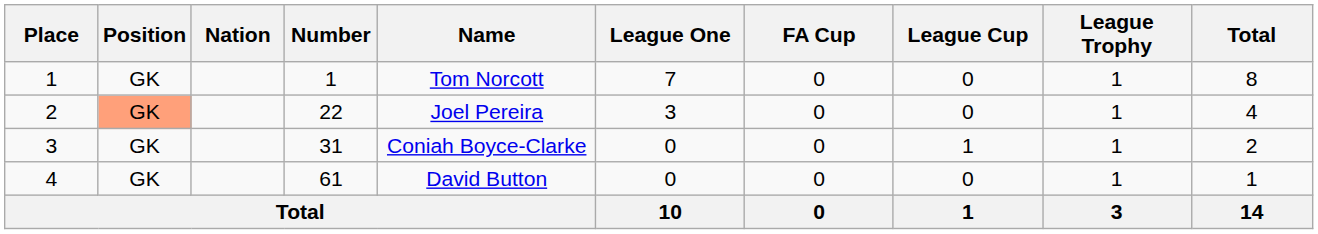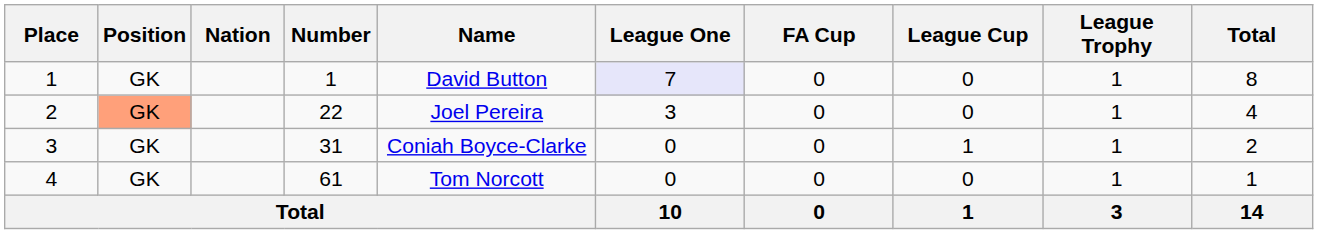(487, 79) Tom Norcott -> (487, 79) David Button
(670, 79) no background -> (670, 79) lavender background
(487, 179) David Button -> (487, 179) Tom Norcott
